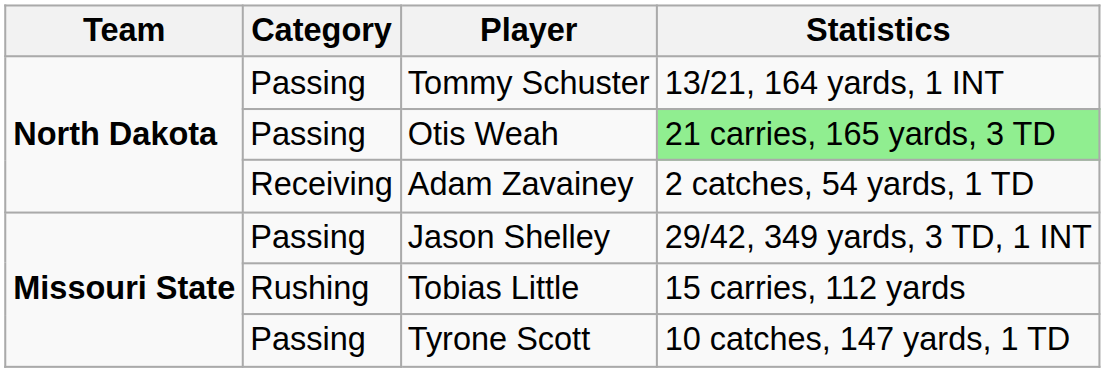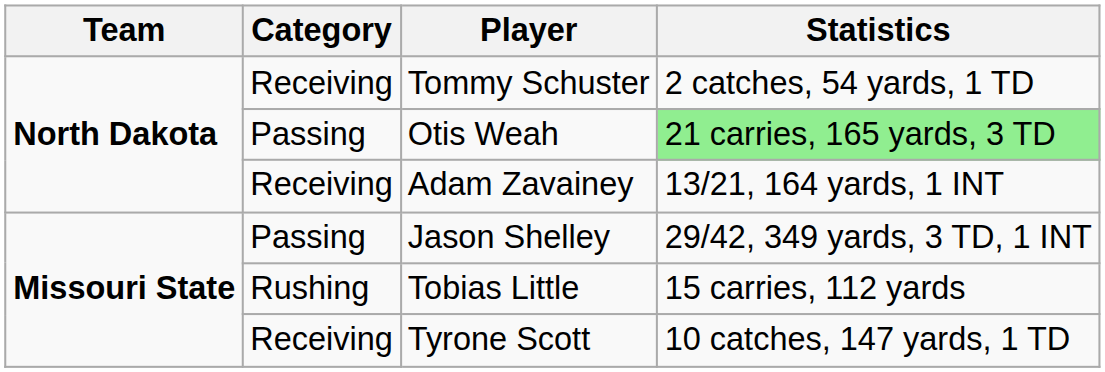(308, 82) Passing -> (322, 82) Receiving
(834, 82) 13/21, 164 yards, 1 INT -> (849, 82) 2 catches, 54 yards, 1 TD
(849, 185) 2 catches, 54 yards, 1 TD -> (834, 185) 13/21, 164 yards, 1 INT
(308, 339) Passing -> (322, 339) Receiving
